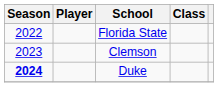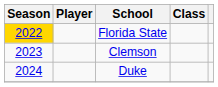(29, 33) no background -> (29, 33) gold background
(29, 71) bold -> (29, 71) normal
